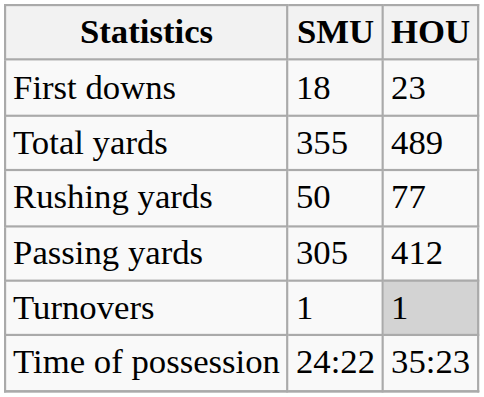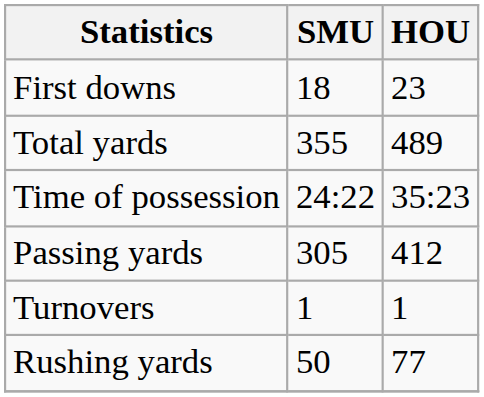rows swapped: (113, 197) <-> (147, 362)
(400, 307) lightgrey background -> (400, 307) no background
